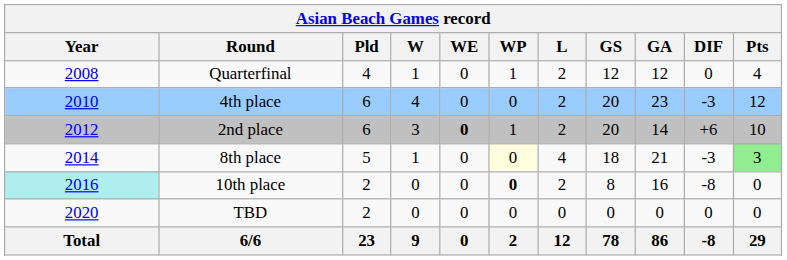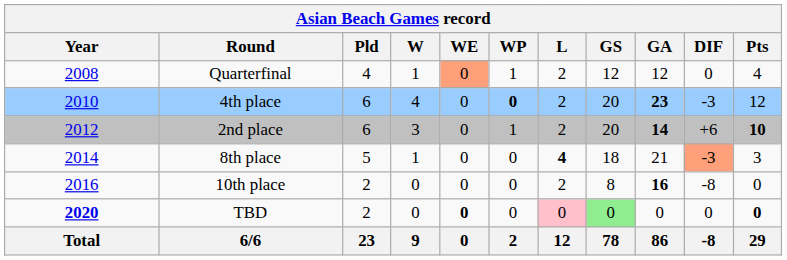(464, 74) no background -> (464, 74) lightsalmon background
(513, 102) normal -> (513, 102) bold
(660, 102) normal -> (660, 102) bold
(464, 129) bold -> (464, 129) normal
(660, 129) normal -> (660, 129) bold
(757, 129) normal -> (757, 129) bold
(513, 157) lightyellow background -> (513, 157) no background
(562, 157) normal -> (562, 157) bold
(708, 157) no background -> (708, 157) lightsalmon background
(757, 157) lightgreen background -> (757, 157) no background
(82, 185) paleturquoise background -> (82, 185) no background
(513, 185) bold -> (513, 185) normal
(660, 185) normal -> (660, 185) bold
(82, 213) normal -> (82, 213) bold
(464, 213) normal -> (464, 213) bold
(562, 213) no background -> (562, 213) pink background
(611, 213) no background -> (611, 213) lightgreen background
(757, 213) normal -> (757, 213) bold
